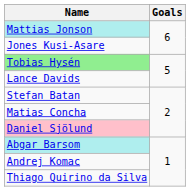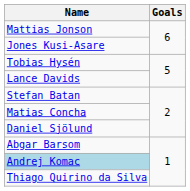(50, 29) paleturquoise background -> (50, 29) no background
(43, 62) lightgreen background -> (43, 62) no background
(50, 128) pink background -> (50, 128) no background
(43, 145) paleturquoise background -> (43, 145) no background
(43, 161) no background -> (43, 161) lightblue background
